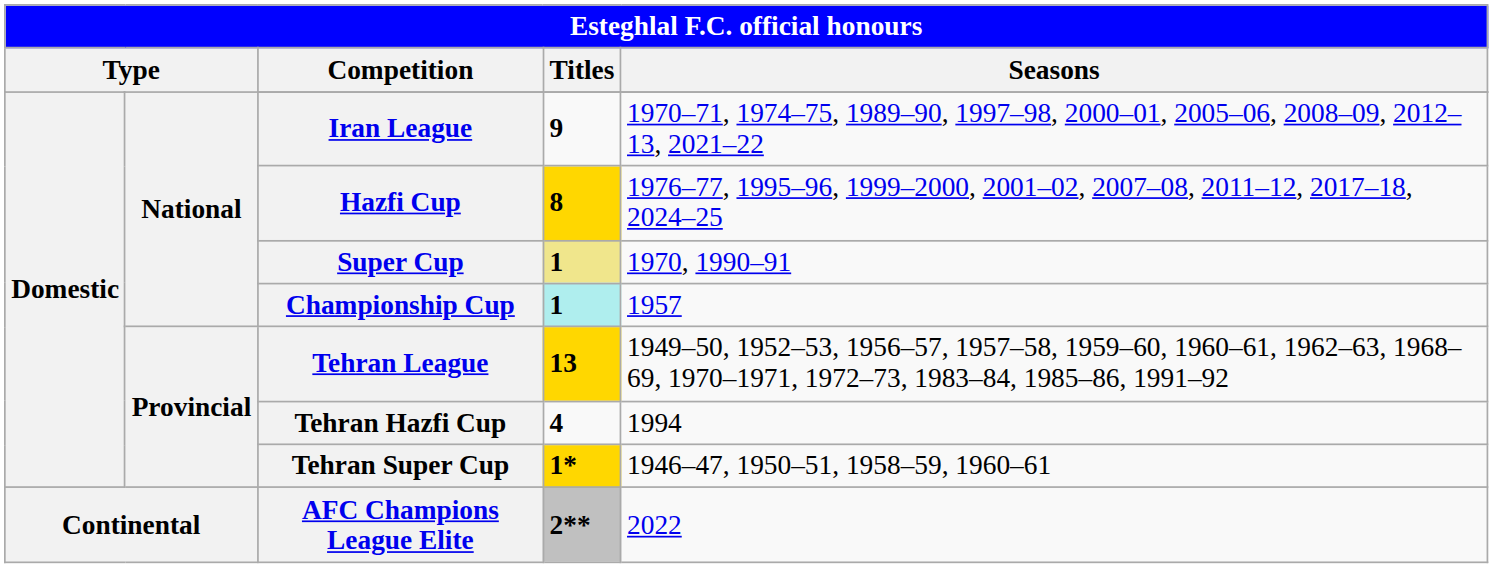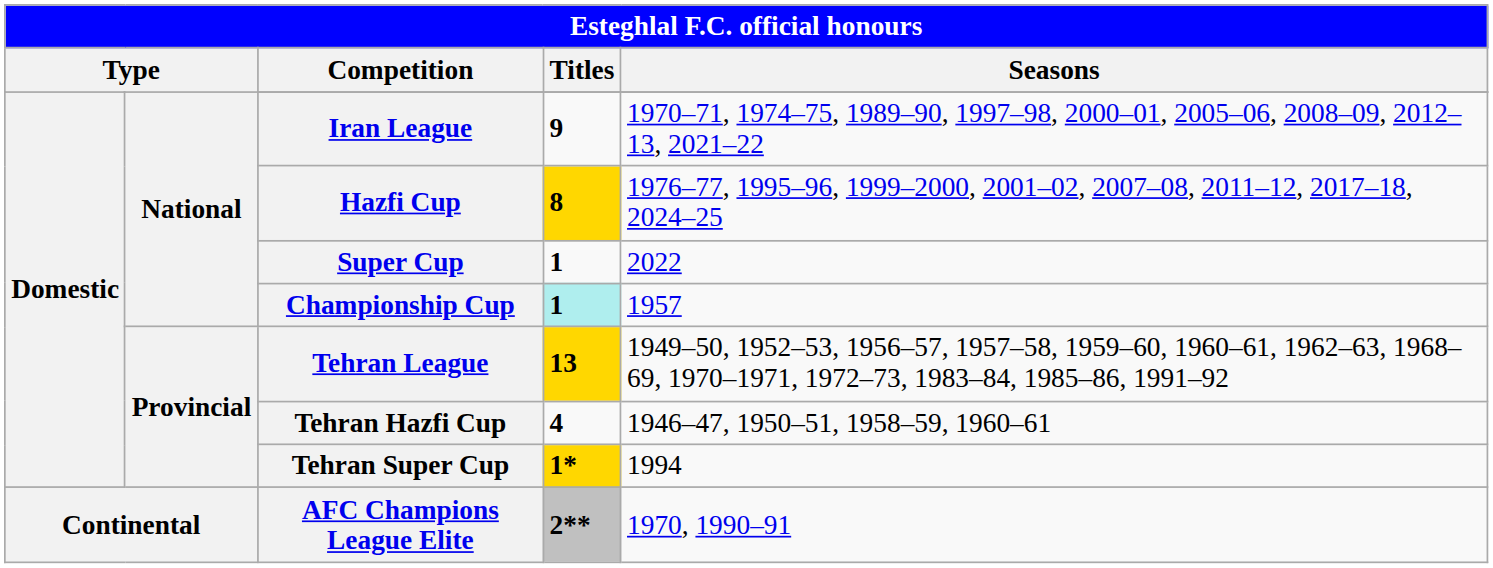(556, 261) khaki background -> (556, 261) no background
(709, 261) 1970, 1990–91 -> (654, 261) 2022
(654, 422) 1994 -> (839, 422) 1946–47, 1950–51, 1958–59, 1960–61
(839, 465) 1946–47, 1950–51, 1958–59, 1960–61 -> (654, 465) 1994
(654, 524) 2022 -> (709, 524) 1970, 1990–91
